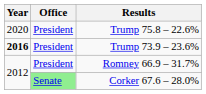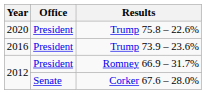(18, 47) bold -> (18, 47) normal
(47, 81) lightgreen background -> (47, 81) no background
